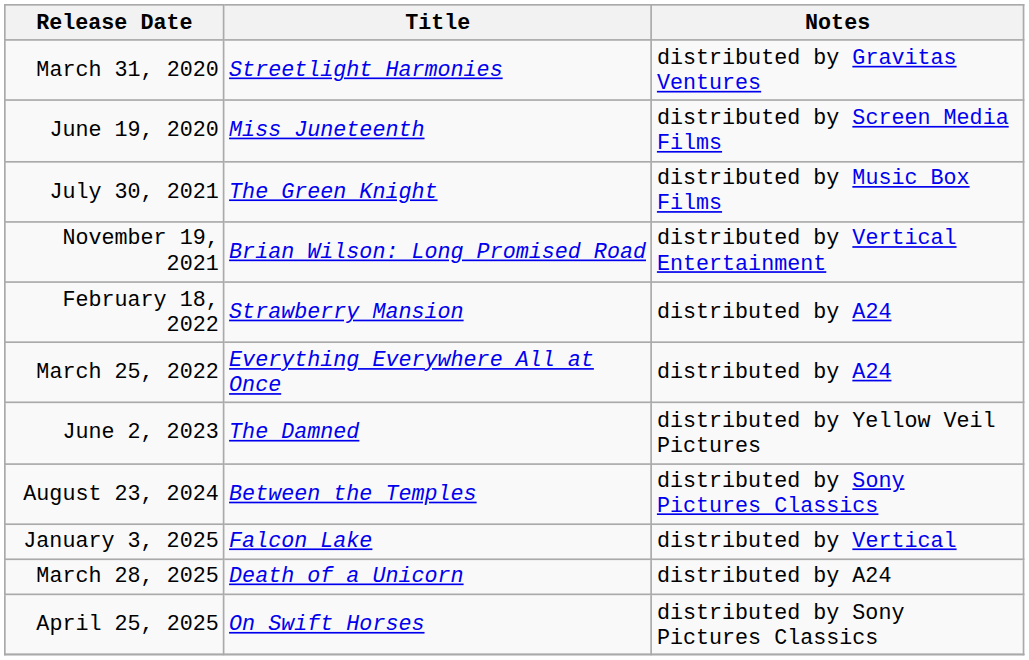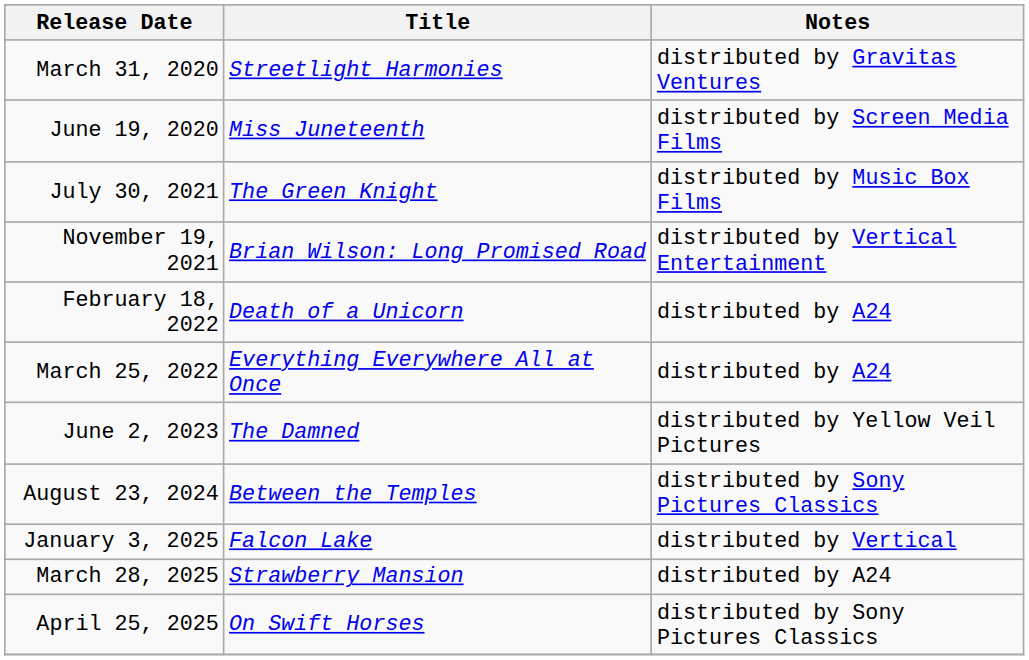(346, 312) Strawberry Mansion -> (346, 312) Death of a Unicorn
(346, 577) Death of a Unicorn -> (346, 577) Strawberry Mansion
